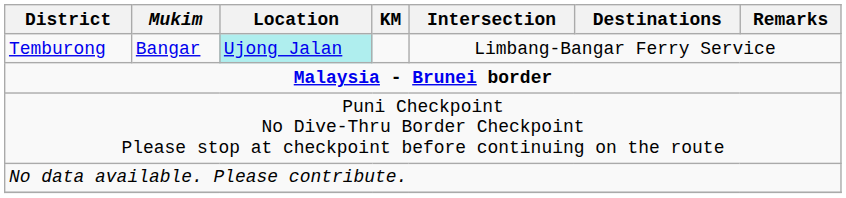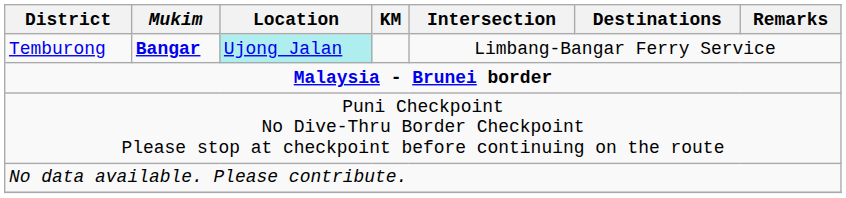(168, 49) normal -> (168, 49) bold
